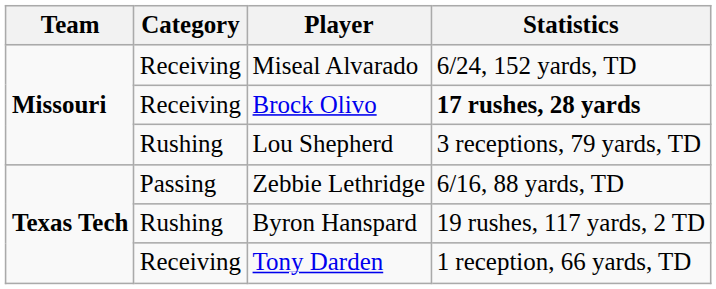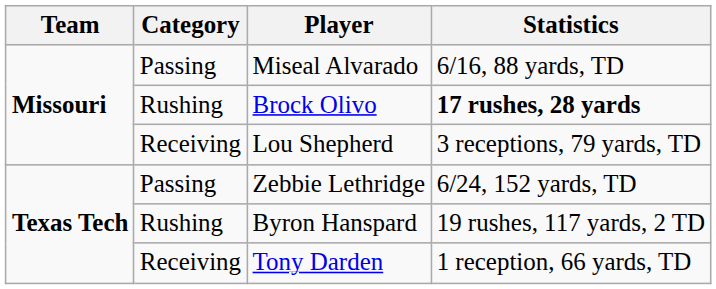(190, 64) Receiving -> (178, 64) Passing
(537, 64) 6/24, 152 yards, TD -> (530, 64) 6/16, 88 yards, TD
(190, 104) Receiving -> (181, 104) Rushing
(181, 144) Rushing -> (190, 144) Receiving
(530, 183) 6/16, 88 yards, TD -> (537, 183) 6/24, 152 yards, TD
